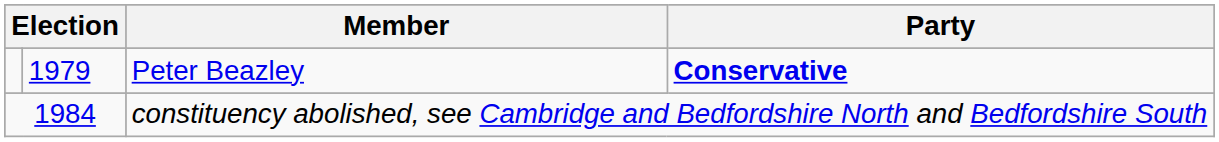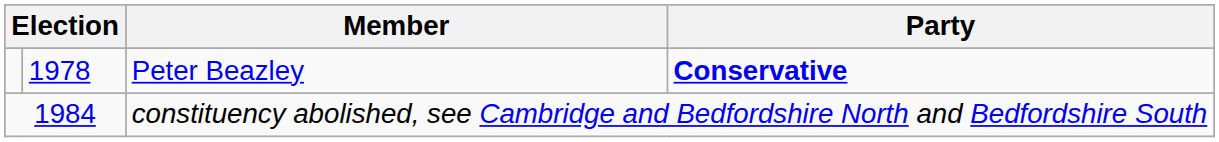(60, 70) 1979 -> (60, 70) 1978
